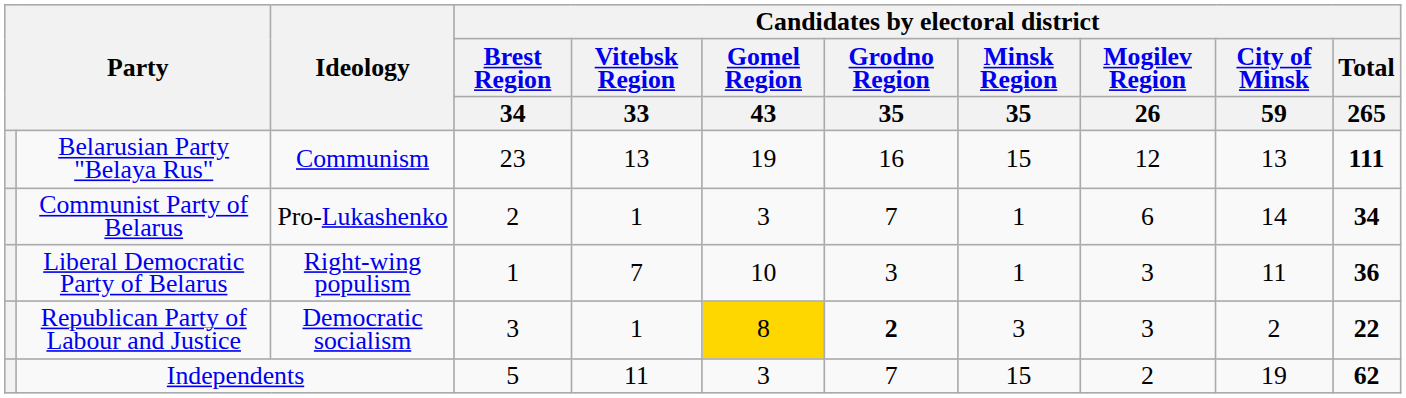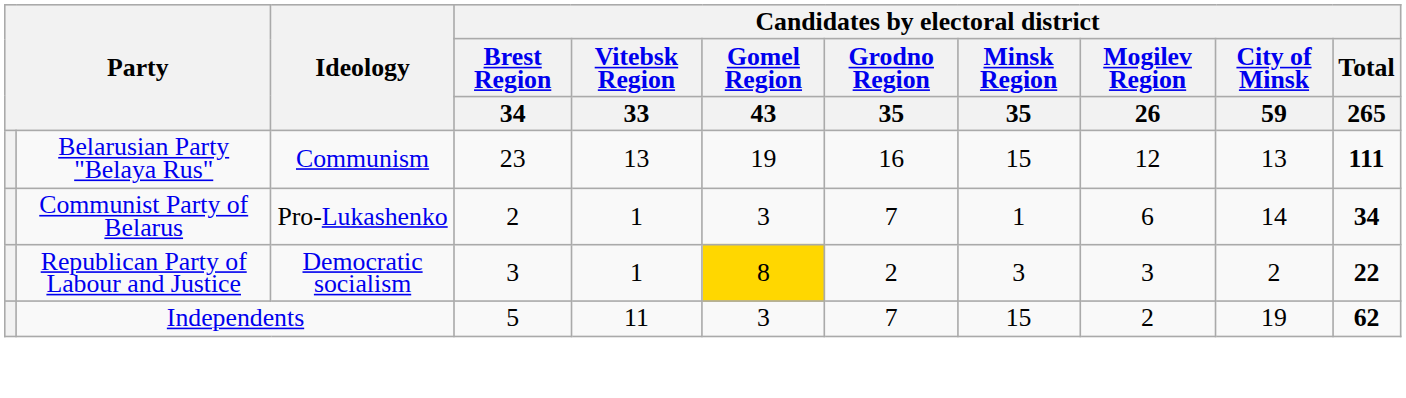- row: (144, 272)
(891, 329) bold -> (891, 272) normal
